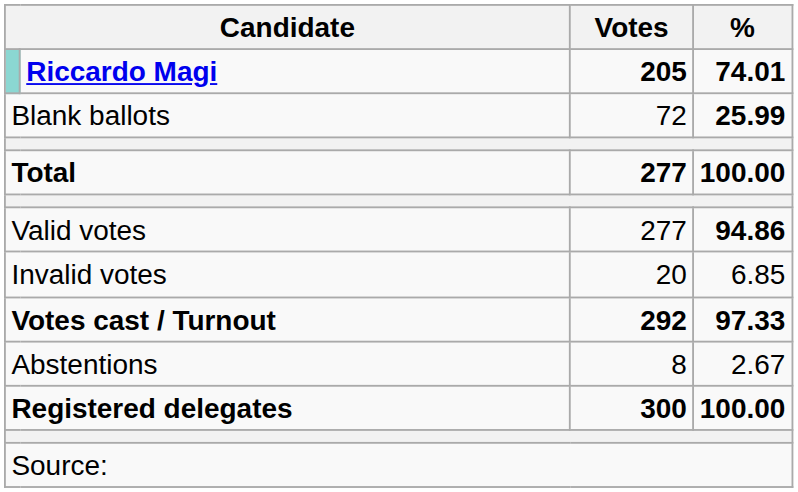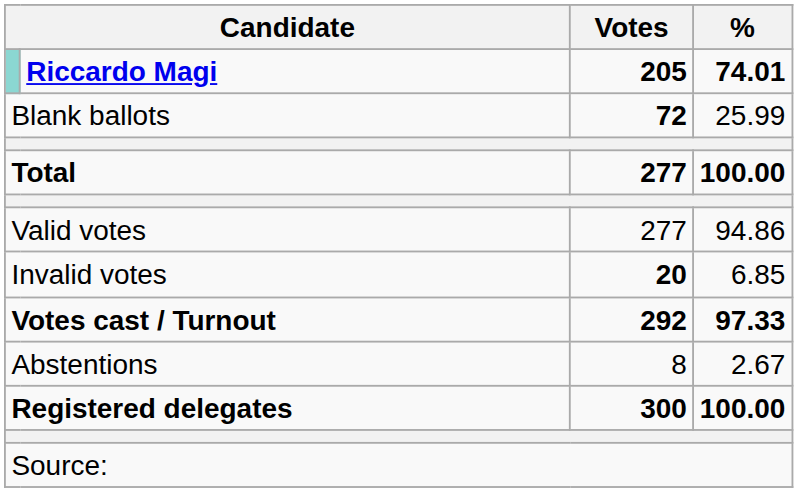(671, 116) normal -> (671, 116) bold
(750, 116) bold -> (750, 116) normal
(750, 230) bold -> (750, 230) normal
(671, 275) normal -> (671, 275) bold
